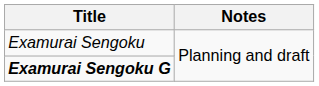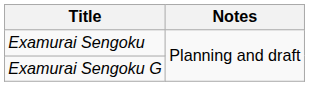(90, 68) bold -> (85, 68) normal
